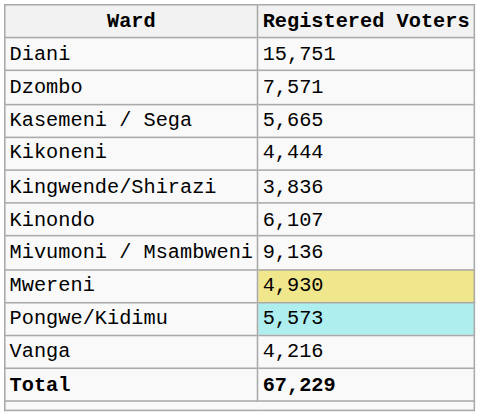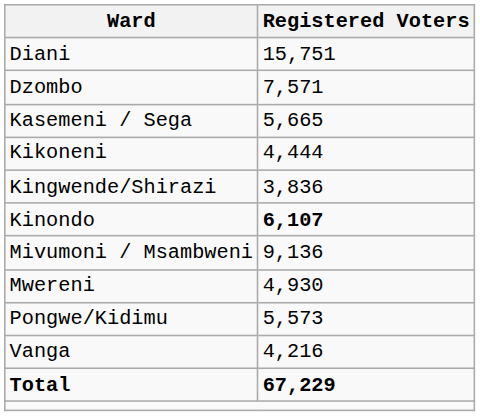(293, 220) normal -> (293, 220) bold
(293, 286) khaki background -> (293, 286) no background
(293, 319) paleturquoise background -> (293, 319) no background
